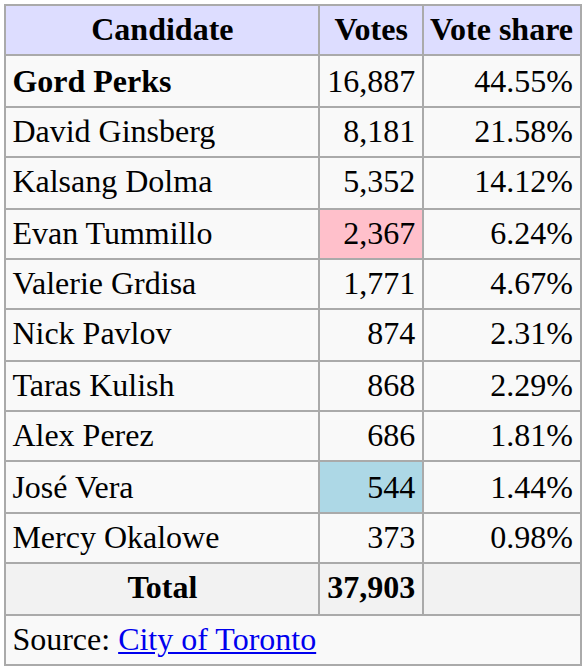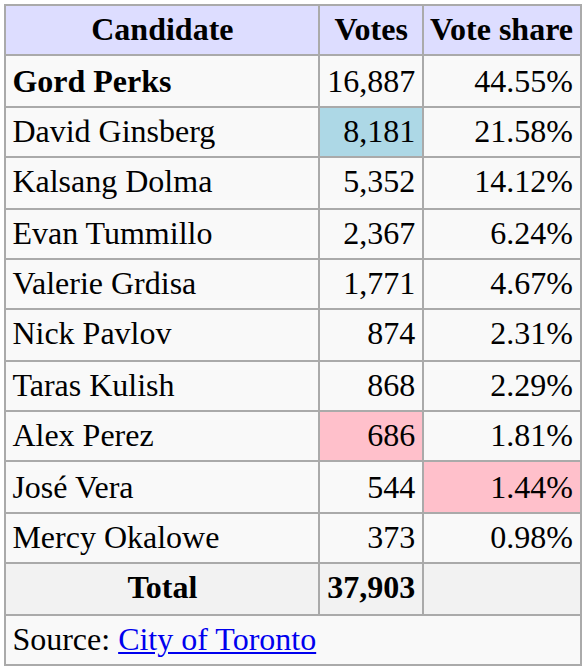(379, 131) no background -> (379, 131) lightblue background
(379, 232) pink background -> (379, 232) no background
(391, 435) no background -> (391, 435) pink background
(391, 486) lightblue background -> (391, 486) no background
(532, 486) no background -> (532, 486) pink background
